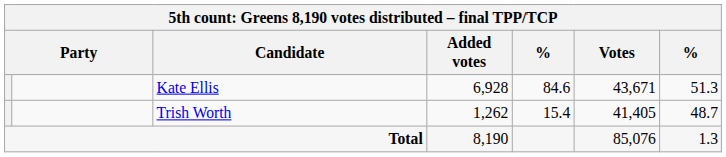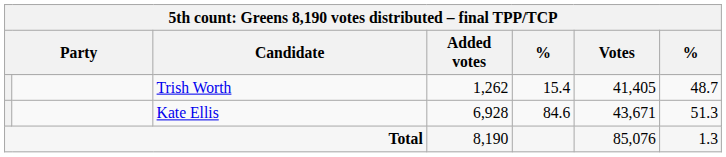rows swapped: (188, 87) <-> (194, 113)
